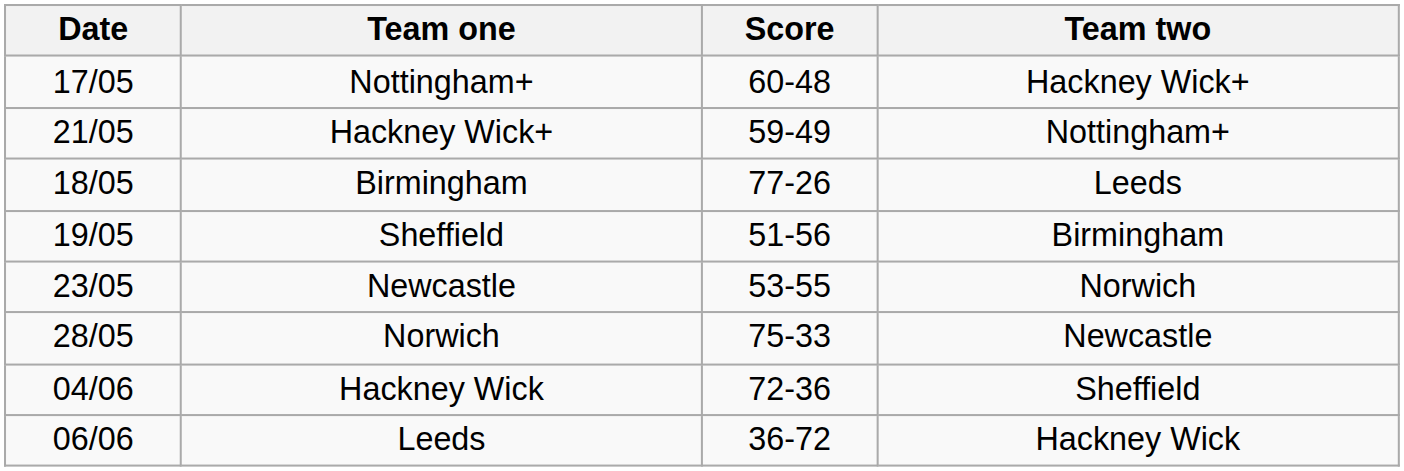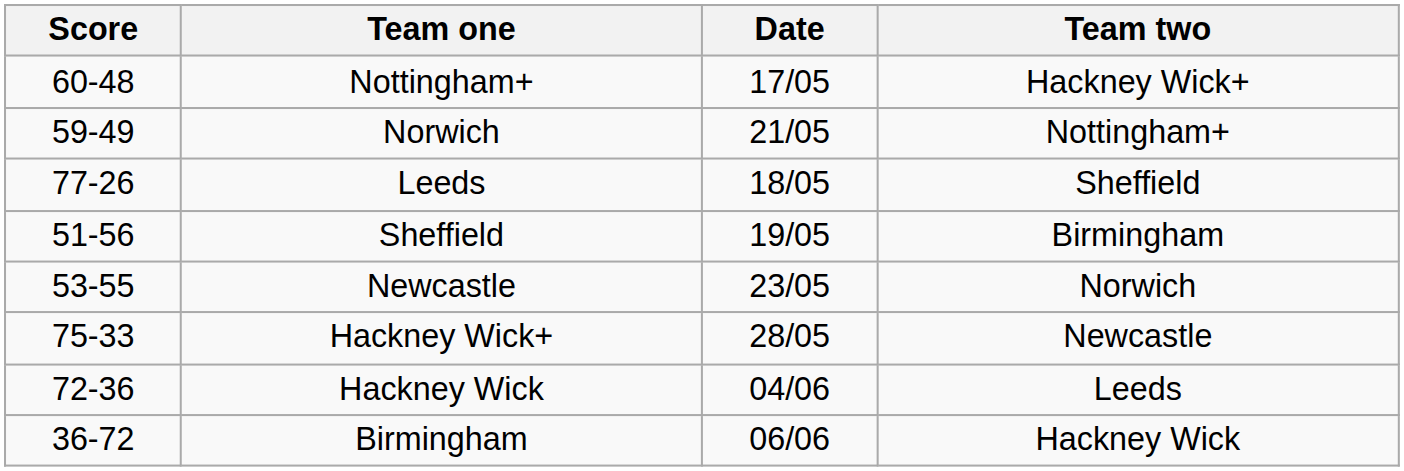columns swapped: (93, 30) <-> (790, 30)
(441, 132) Hackney Wick+ -> (441, 132) Norwich
(441, 183) Birmingham -> (441, 183) Leeds
(1138, 183) Leeds -> (1138, 183) Sheffield
(441, 337) Norwich -> (441, 337) Hackney Wick+
(1138, 388) Sheffield -> (1138, 388) Leeds
(441, 440) Leeds -> (441, 440) Birmingham
